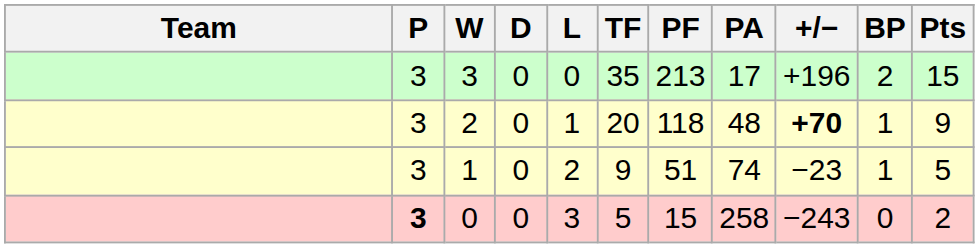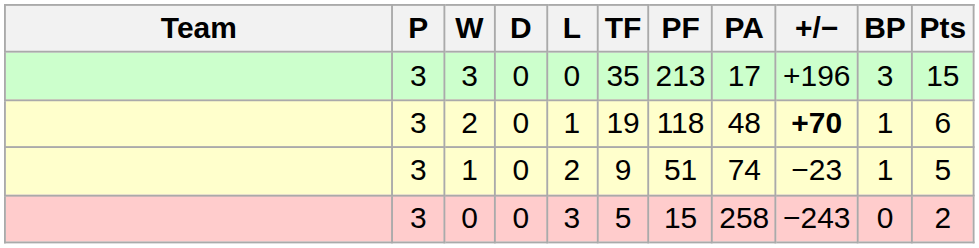(885, 75) 2 -> (885, 75) 3
(623, 123) 20 -> (623, 123) 19
(943, 123) 9 -> (943, 123) 6
(418, 218) bold -> (418, 218) normal
